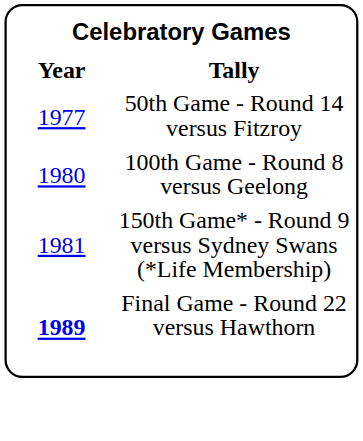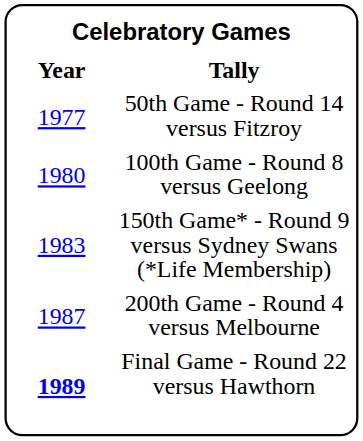(62, 245) 1981 -> (62, 245) 1983
+ row: (234, 315)
